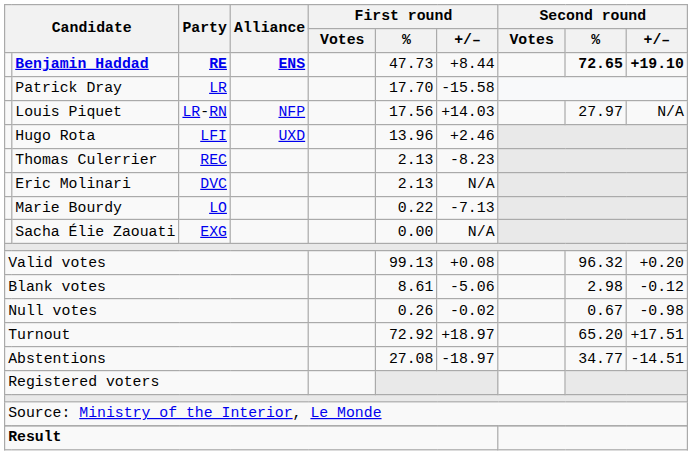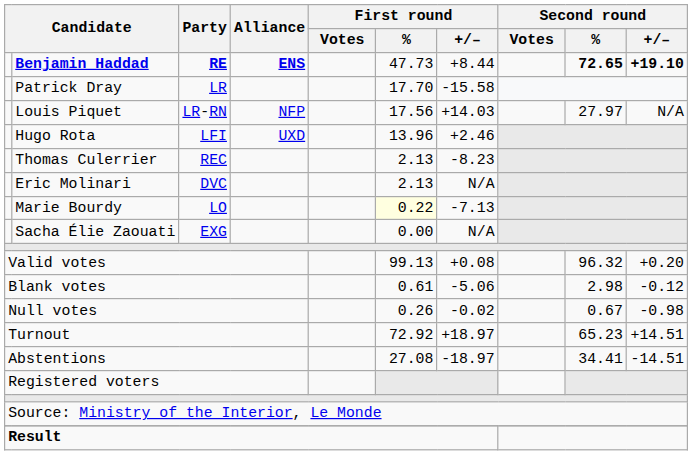(416, 208) no background -> (416, 208) lightyellow background
(416, 287) 8.61 -> (416, 287) 0.61
(601, 335) 65.20 -> (601, 335) 65.23
(657, 335) +17.51 -> (657, 335) +14.51
(601, 359) 34.77 -> (601, 359) 34.41
